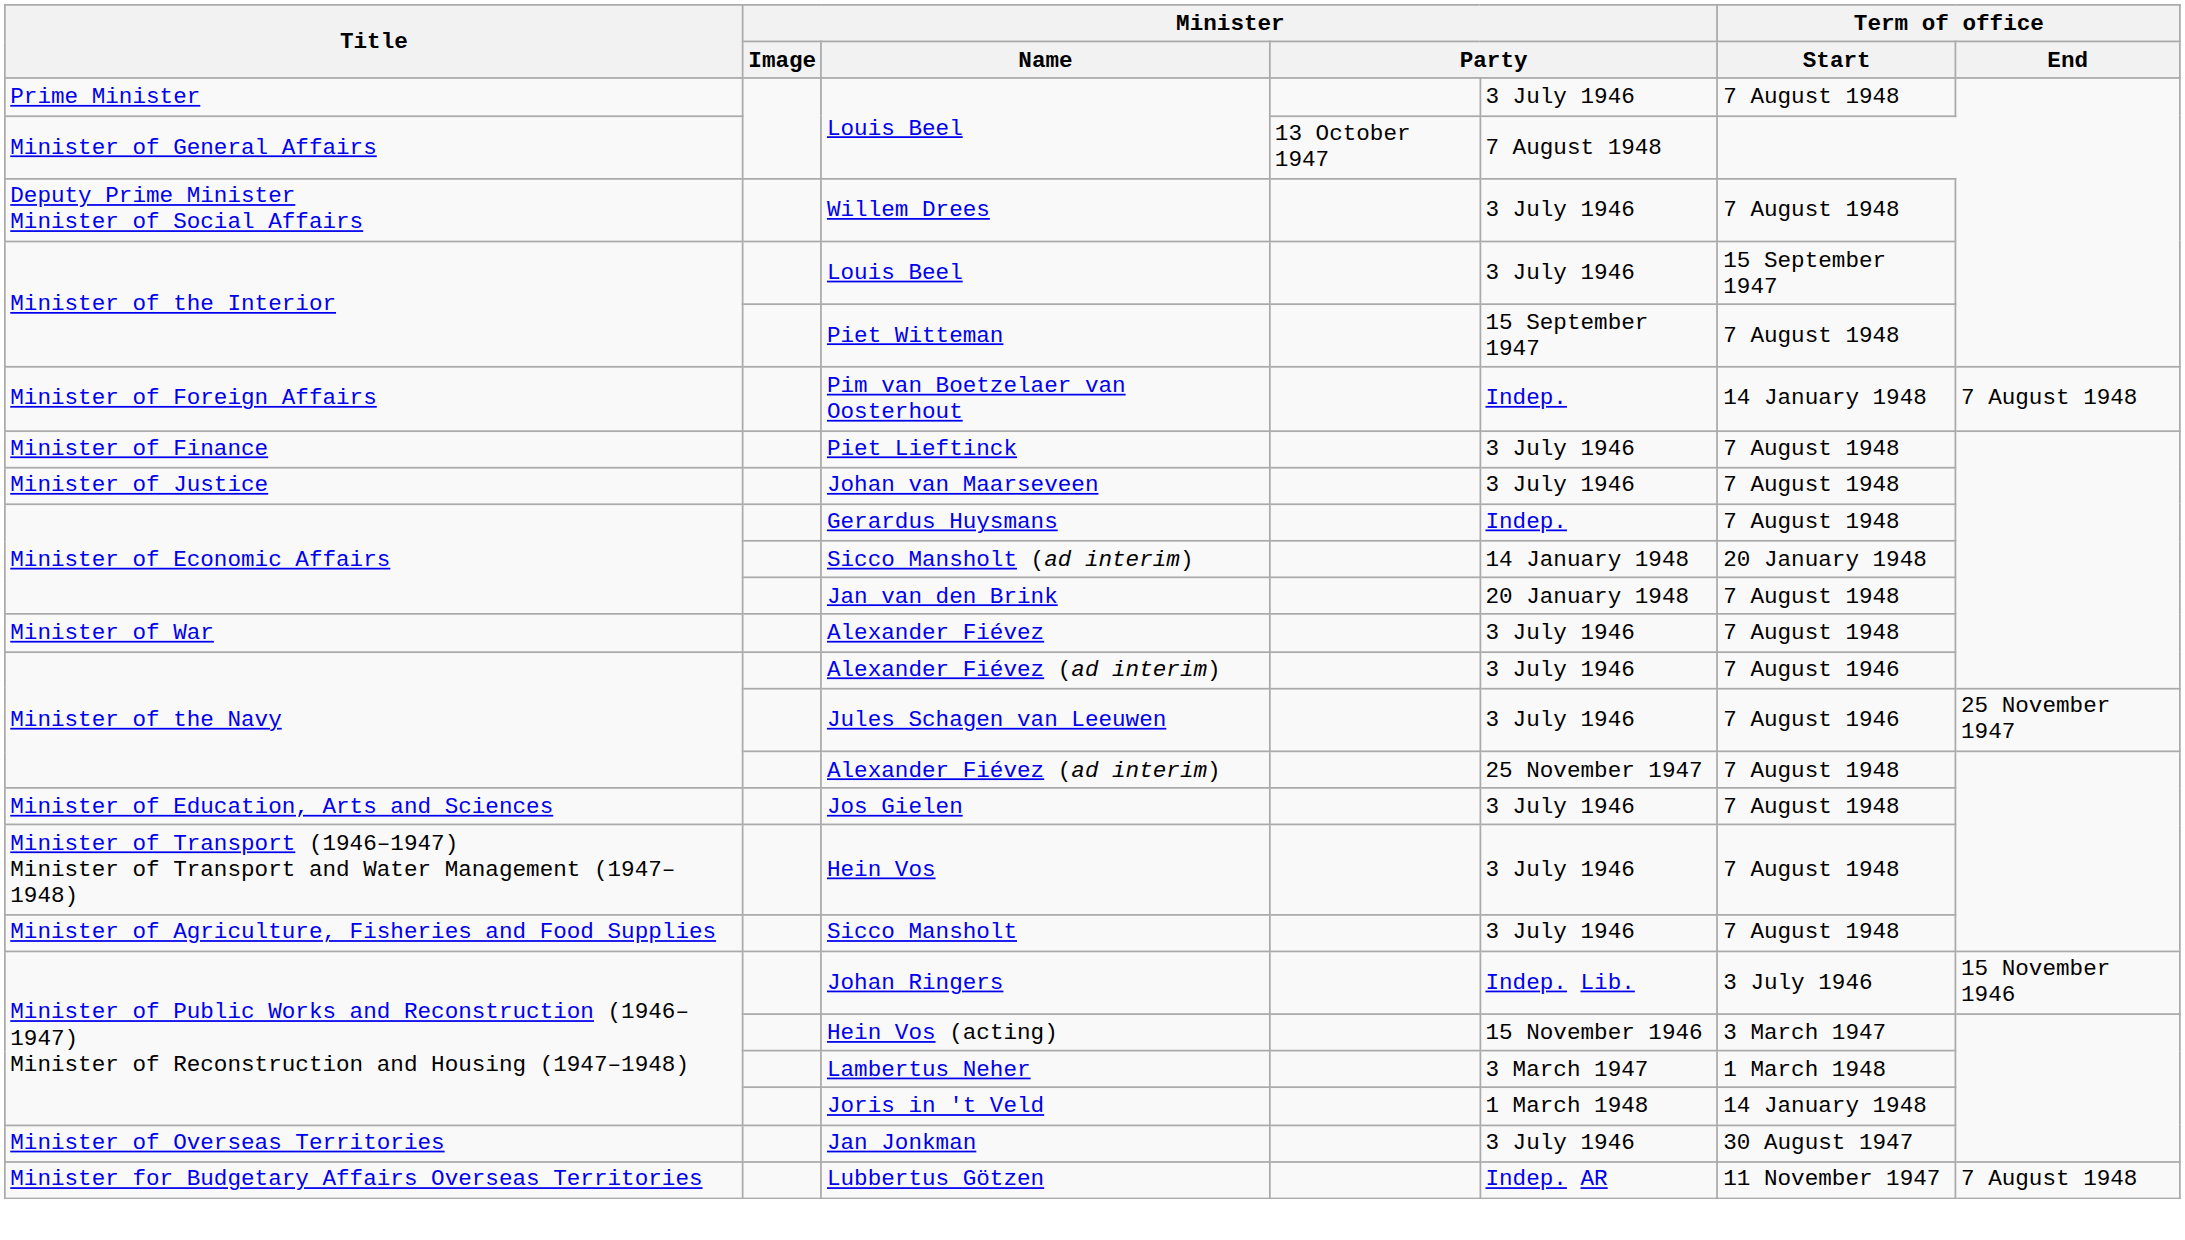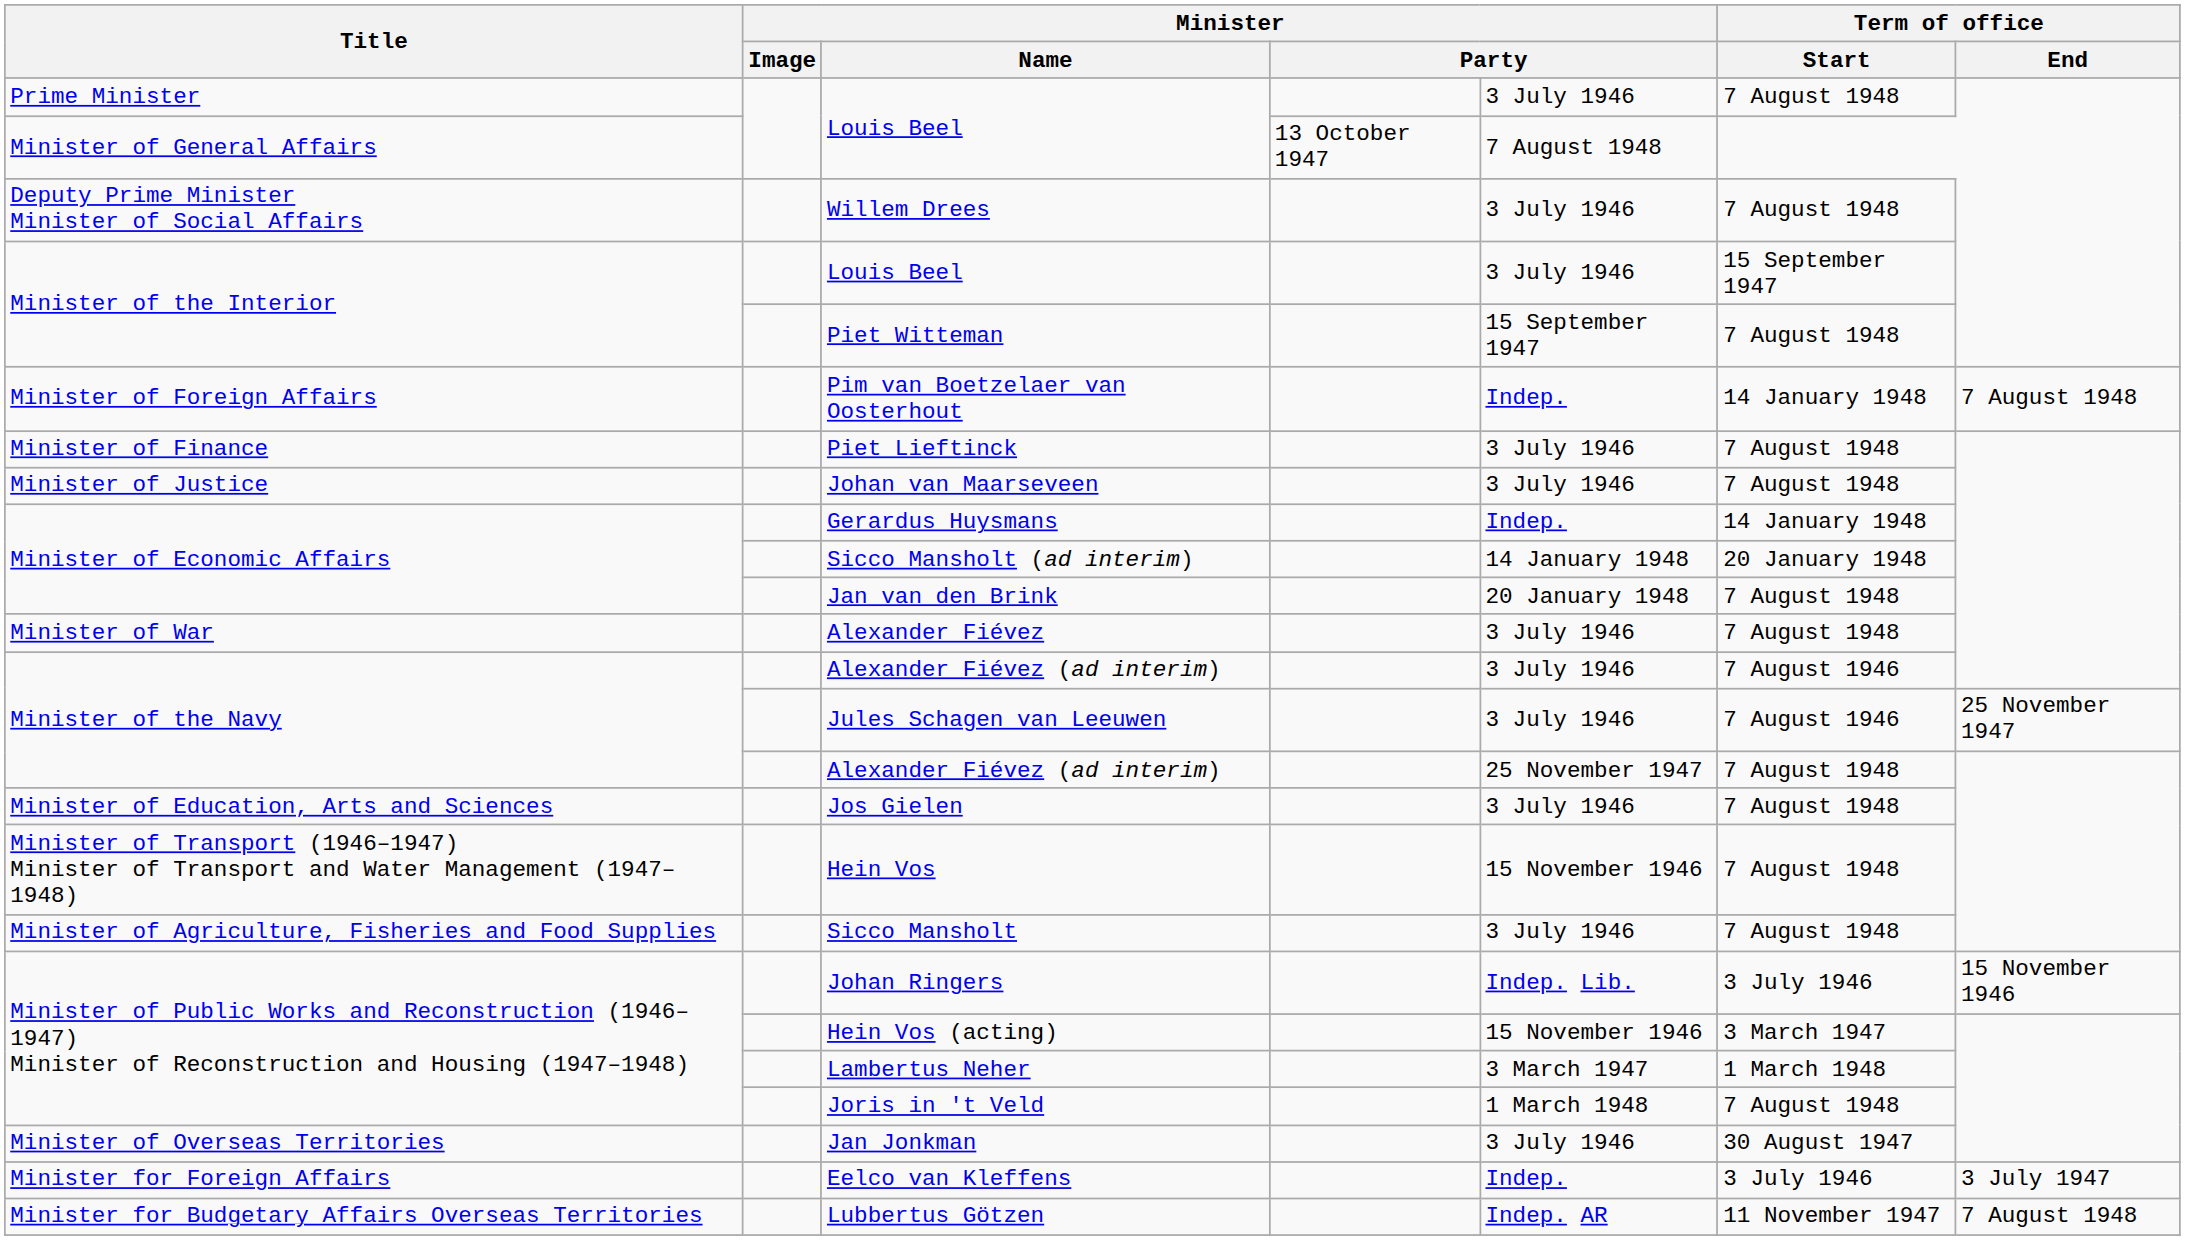(1811, 522) 7 August 1948 -> (1825, 522) 14 January 1948
(1560, 870) 3 July 1946 -> (1594, 870) 15 November 1946
(1825, 1106) 14 January 1948 -> (1811, 1106) 7 August 1948
+ row: (200, 1180)
